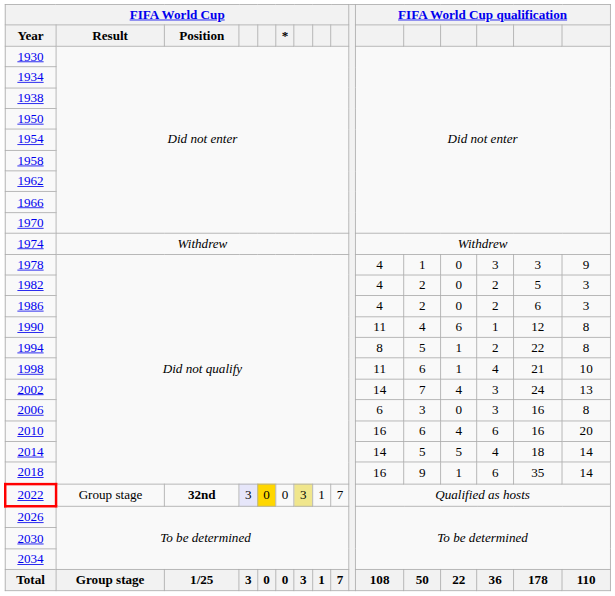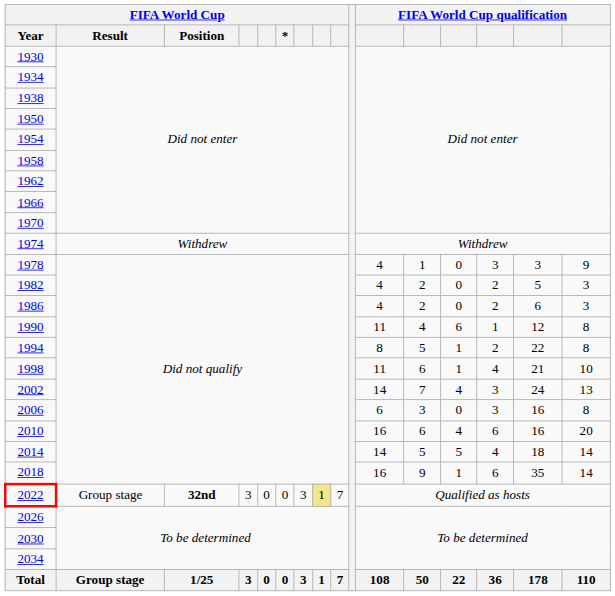(248, 495) lavender background -> (248, 495) no background
(267, 495) gold background -> (267, 495) no background
(303, 495) khaki background -> (303, 495) no background
(322, 495) no background -> (322, 495) khaki background
